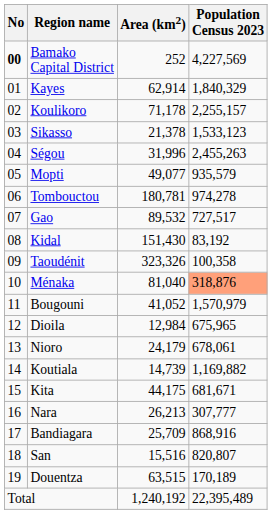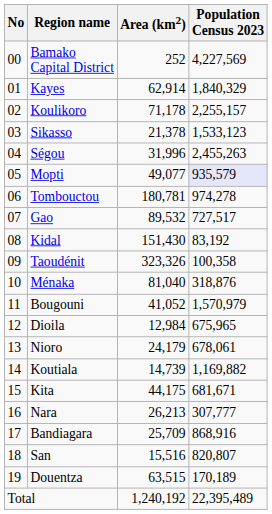(14, 59) bold -> (14, 59) normal
(214, 175) no background -> (214, 175) lavender background
(214, 283) lightsalmon background -> (214, 283) no background
